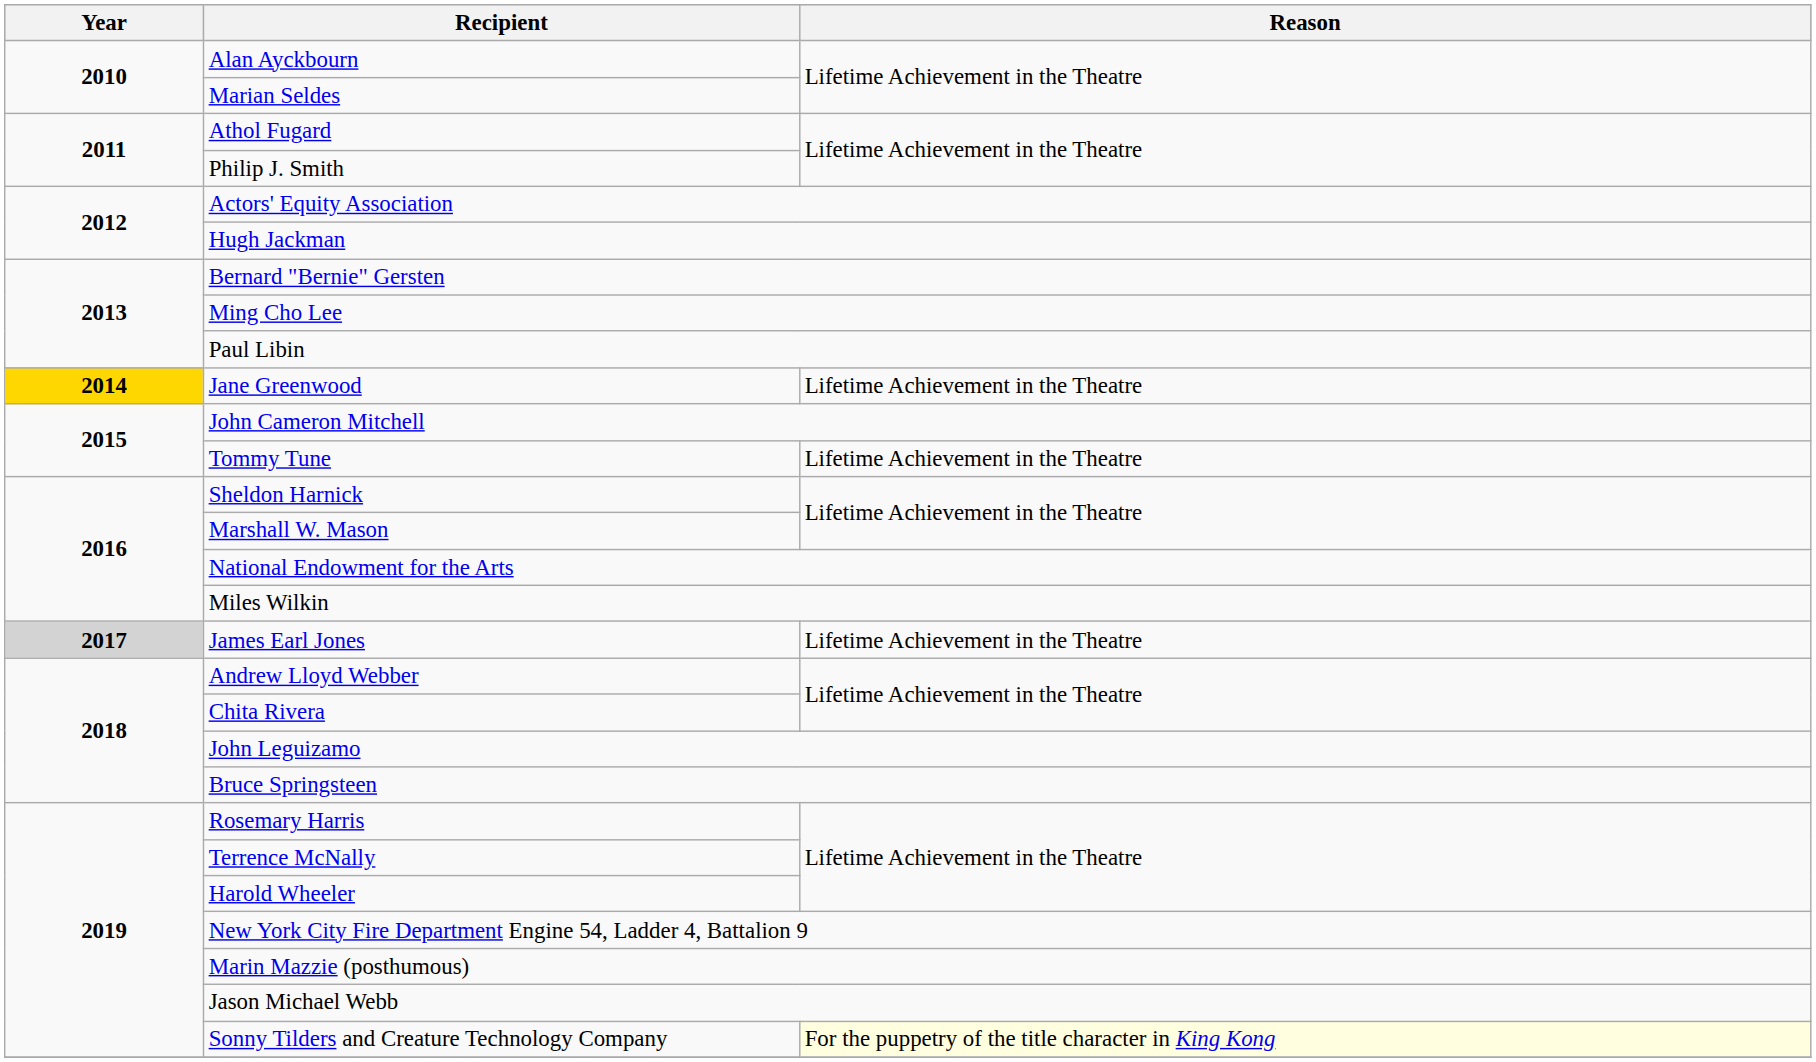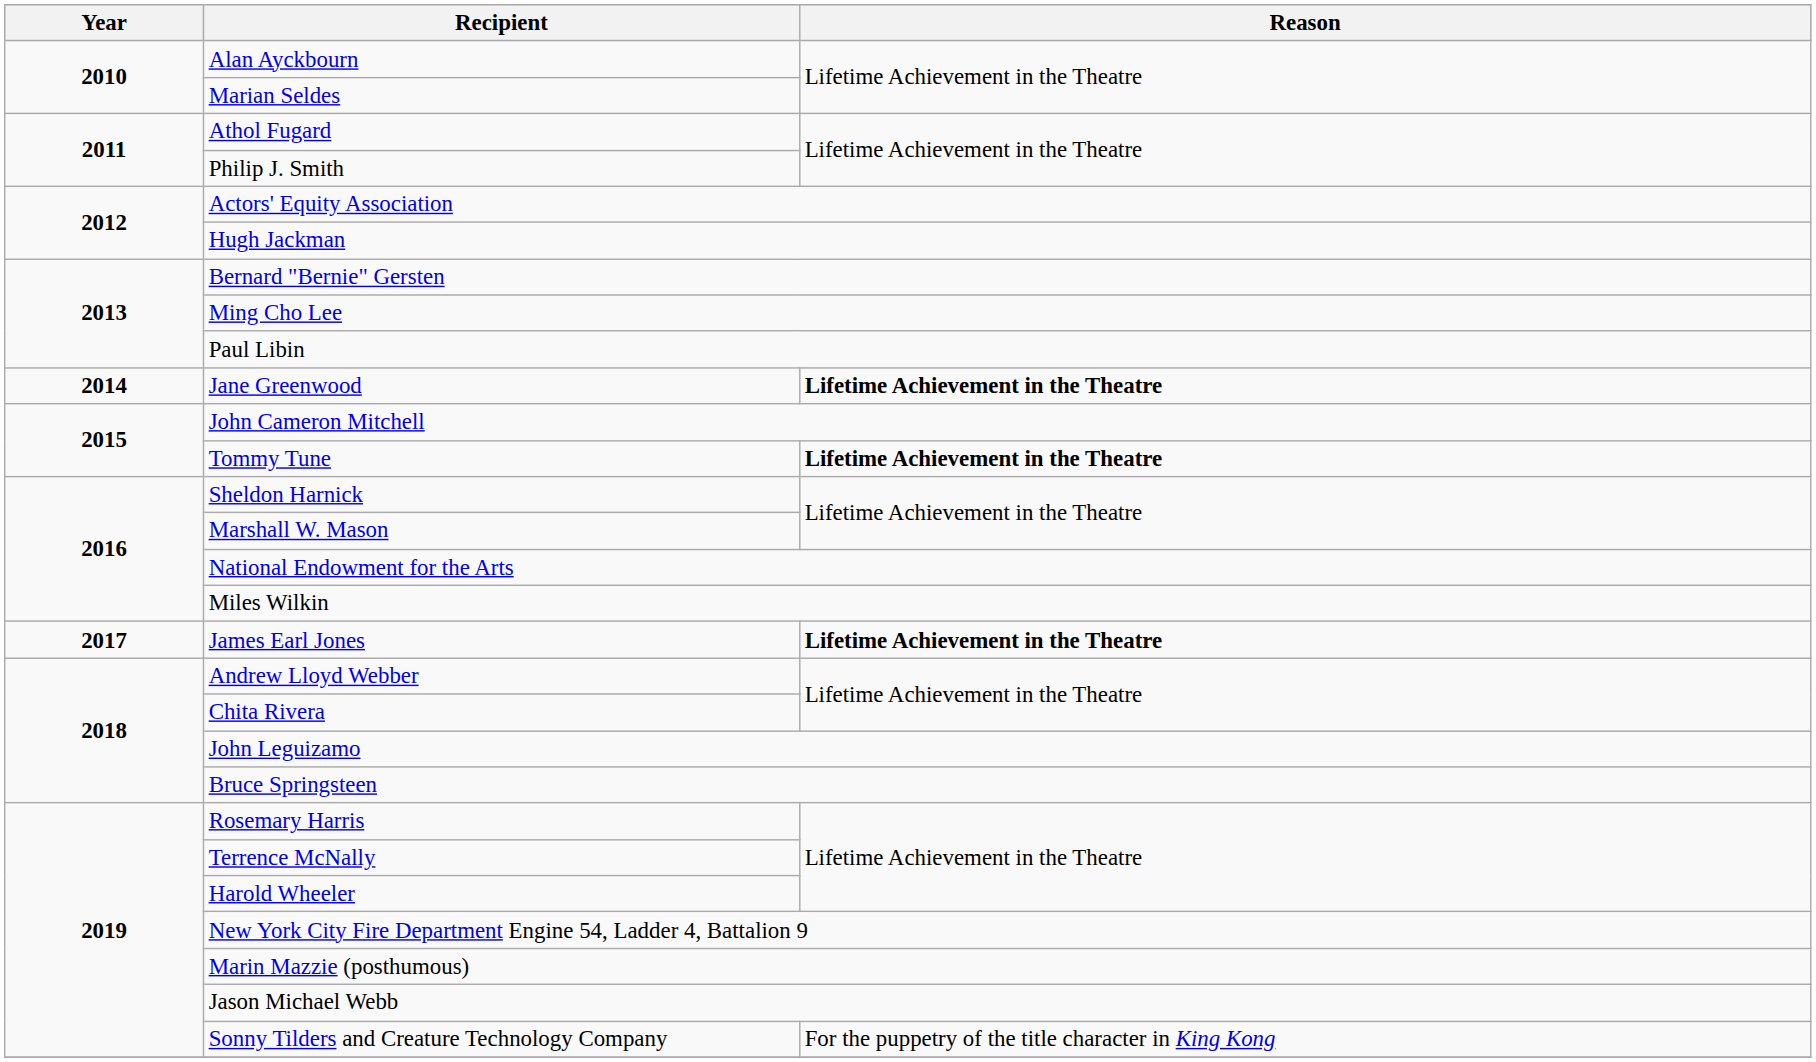(104, 385) gold background -> (104, 385) no background
(973, 385) normal -> (983, 385) bold
(973, 458) normal -> (983, 458) bold
(104, 639) lightgrey background -> (104, 639) no background
(973, 639) normal -> (983, 639) bold
(1040, 1038) lightyellow background -> (1040, 1038) no background
